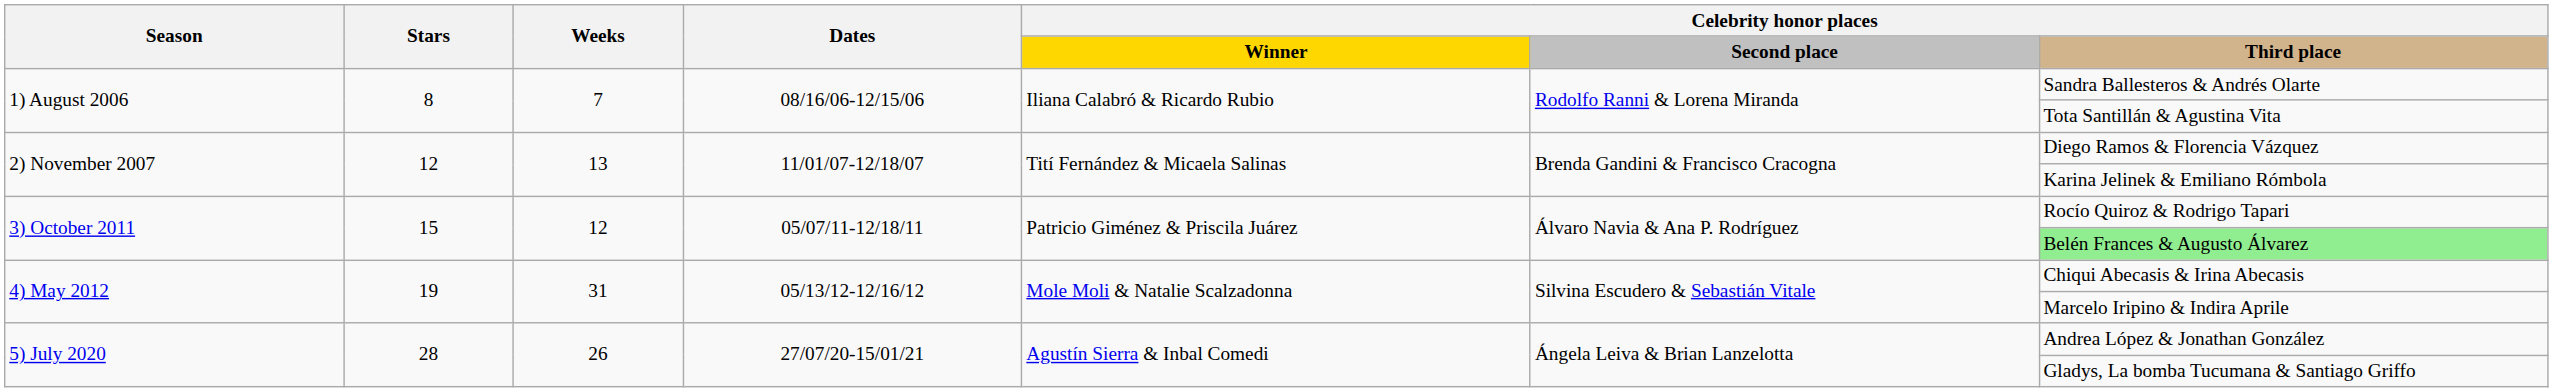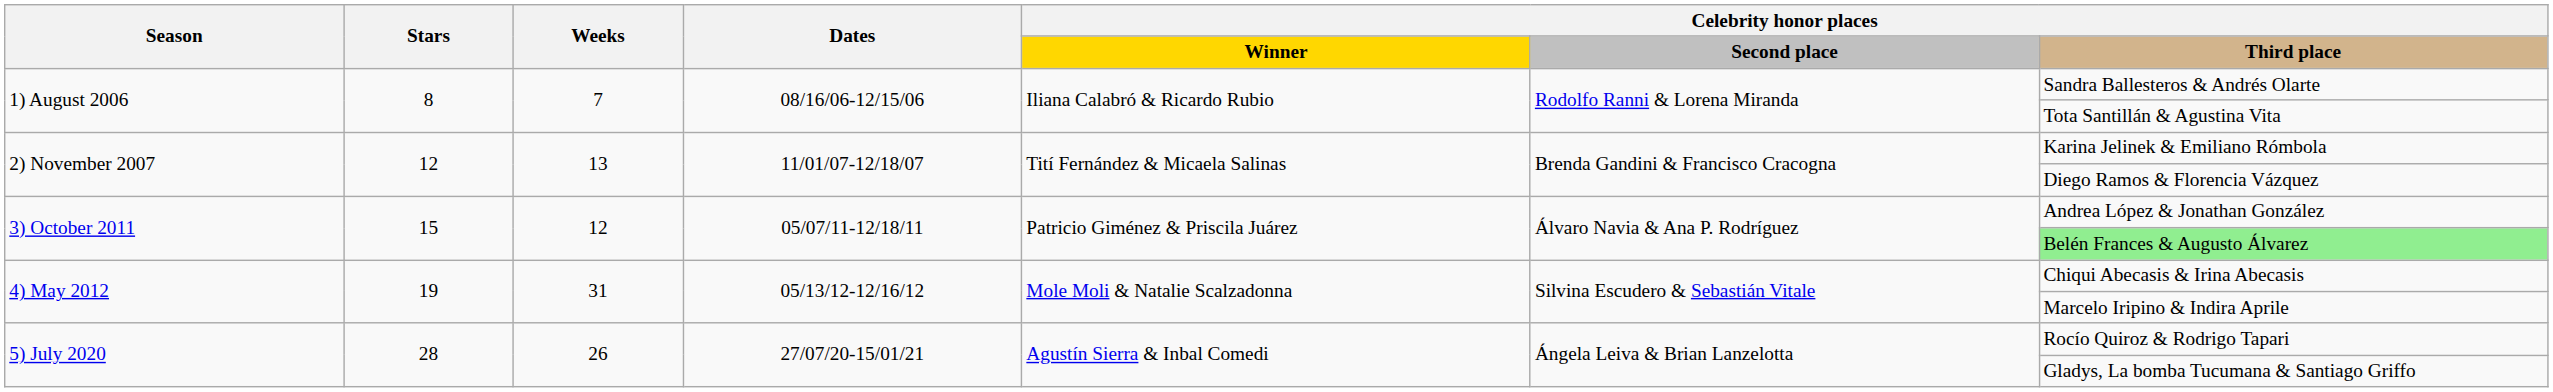(2181, 147) Diego Ramos & Florencia Vázquez -> (2185, 147) Karina Jelinek & Emiliano Rómbola
(2185, 179) Karina Jelinek & Emiliano Rómbola -> (2181, 179) Diego Ramos & Florencia Vázquez
(2166, 211) Rocío Quiroz & Rodrigo Tapari -> (2184, 211) Andrea López & Jonathan González
(2184, 338) Andrea López & Jonathan González -> (2166, 338) Rocío Quiroz & Rodrigo Tapari
